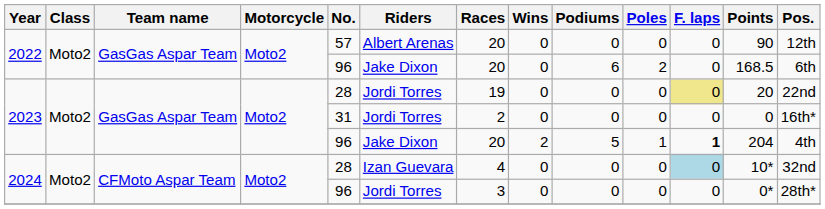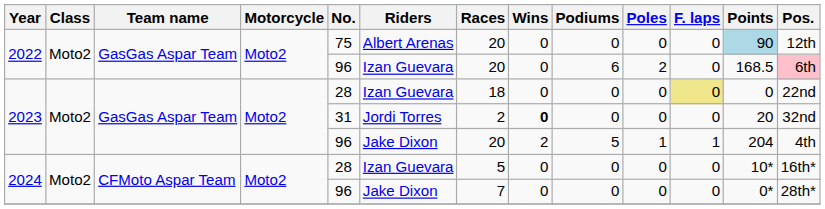(343, 42) 57 -> (343, 42) 75
(765, 42) no background -> (765, 42) lightblue background
(400, 67) Jake Dixon -> (408, 67) Izan Guevara
(805, 67) no background -> (805, 67) pink background
(402, 92) Jordi Torres -> (408, 92) Izan Guevara
(497, 92) 19 -> (497, 92) 18
(765, 92) 20 -> (769, 92) 0
(544, 116) normal -> (544, 116) bold
(769, 116) 0 -> (765, 116) 20
(798, 116) 16th* -> (799, 116) 32nd
(716, 141) bold -> (716, 141) normal
(501, 166) 4 -> (501, 166) 5
(716, 166) lightblue background -> (716, 166) no background
(799, 166) 32nd -> (798, 166) 16th*
(402, 191) Jordi Torres -> (400, 191) Jake Dixon
(501, 191) 3 -> (501, 191) 7
